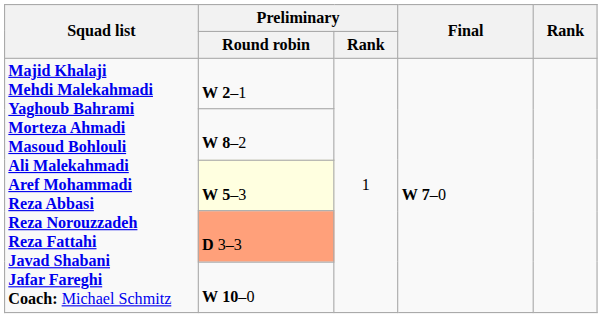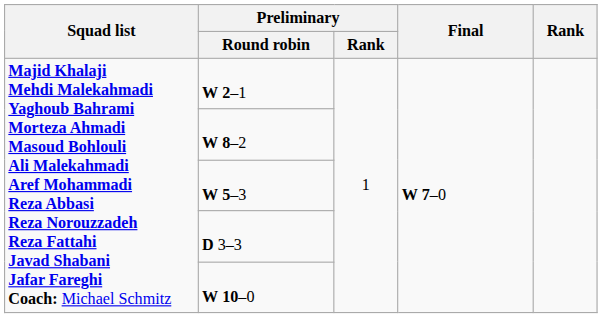(224, 195) lightyellow background -> (224, 195) no background
(222, 246) lightsalmon background -> (222, 246) no background
